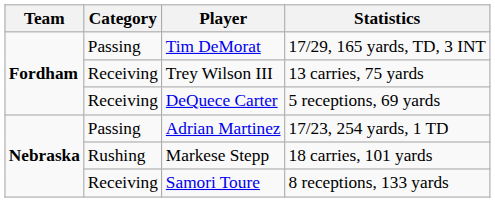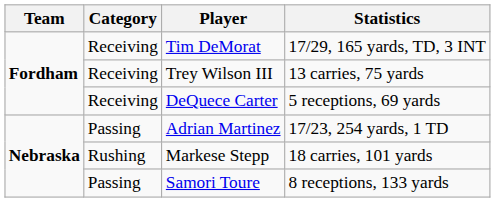(114, 45) Passing -> (123, 45) Receiving
(123, 182) Receiving -> (114, 182) Passing
